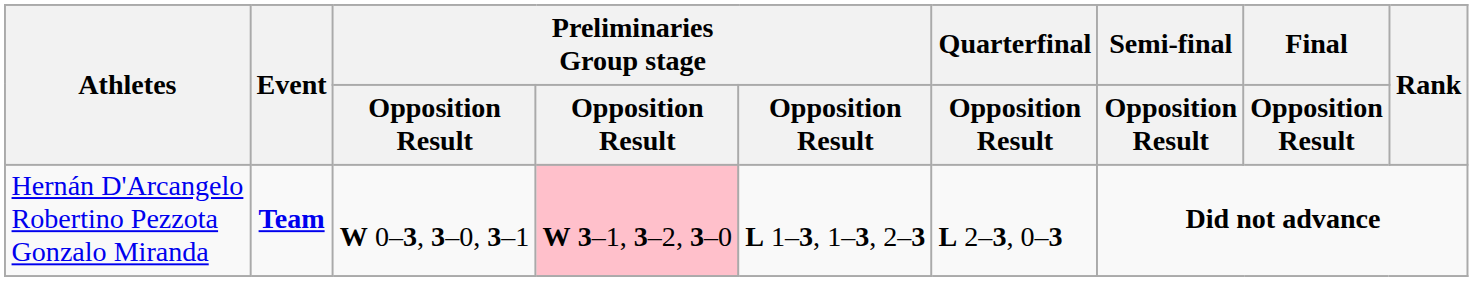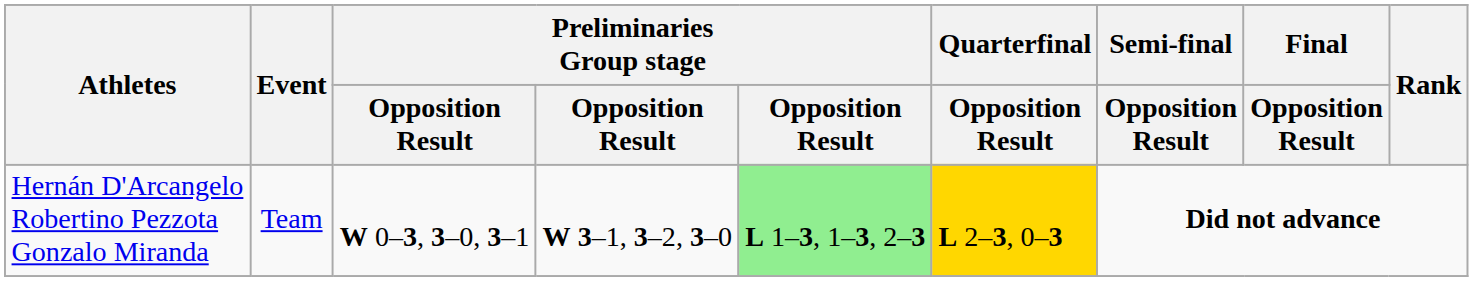(292, 220) bold -> (292, 220) normal
(637, 236) pink background -> (637, 236) no background
(835, 236) no background -> (835, 236) lightgreen background
(1001, 236) no background -> (1001, 236) gold background
